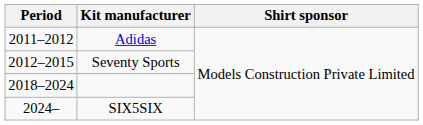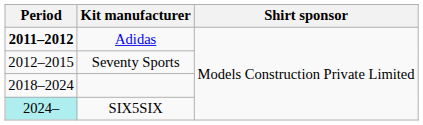(41, 39) normal -> (41, 39) bold
(41, 108) no background -> (41, 108) paleturquoise background
